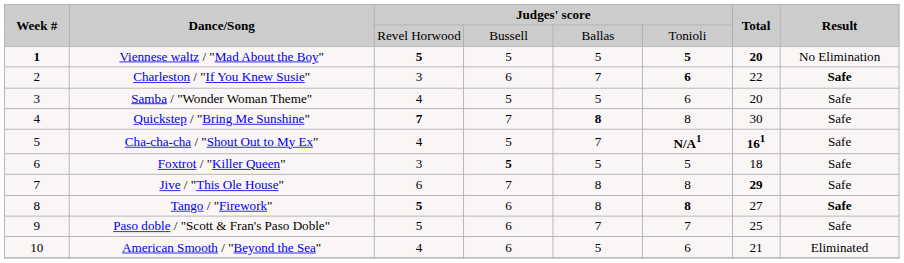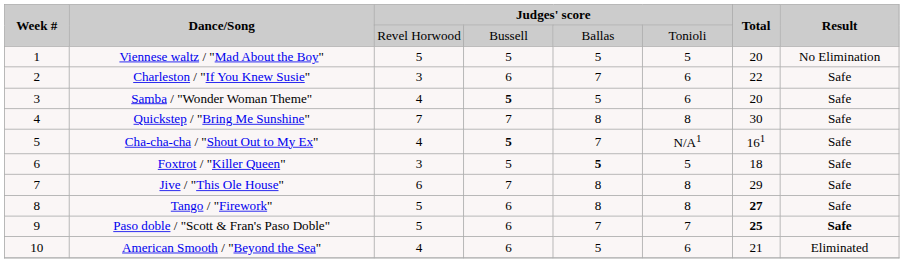(37, 56) bold -> (37, 56) normal
(419, 56) bold -> (419, 56) normal
(687, 56) bold -> (687, 56) normal
(756, 56) bold -> (756, 56) normal
(687, 77) bold -> (687, 77) normal
(840, 77) bold -> (840, 77) normal
(508, 98) normal -> (508, 98) bold
(419, 119) bold -> (419, 119) normal
(598, 119) bold -> (598, 119) normal
(508, 141) normal -> (508, 141) bold
(687, 141) bold -> (687, 141) normal
(756, 141) bold -> (756, 141) normal
(508, 164) bold -> (508, 164) normal
(598, 164) normal -> (598, 164) bold
(756, 185) bold -> (756, 185) normal
(419, 205) bold -> (419, 205) normal
(687, 205) bold -> (687, 205) normal
(756, 205) normal -> (756, 205) bold
(840, 205) bold -> (840, 205) normal
(756, 226) normal -> (756, 226) bold
(840, 226) normal -> (840, 226) bold
